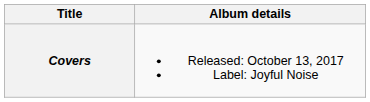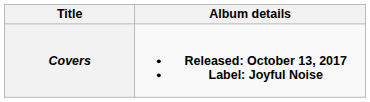(250, 68) normal -> (250, 68) bold
